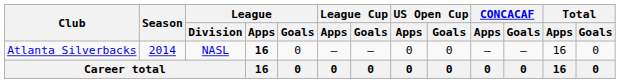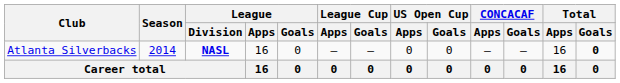(215, 51) normal -> (215, 51) bold
(262, 51) bold -> (262, 51) normal
(596, 51) normal -> (596, 51) bold
